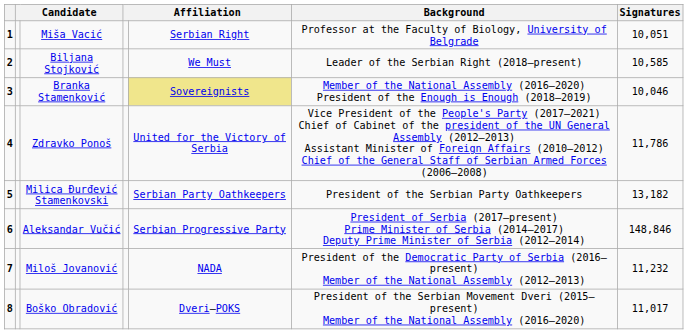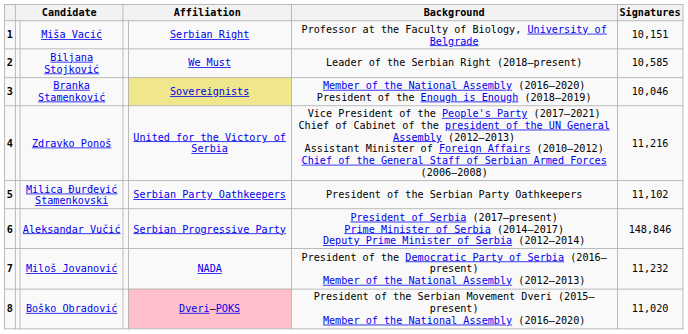(650, 35) 10,051 -> (650, 35) 10,151
(650, 143) 11,786 -> (650, 143) 11,216
(650, 195) 13,182 -> (650, 195) 11,102
(210, 309) no background -> (210, 309) pink background
(650, 309) 11,017 -> (650, 309) 11,020
